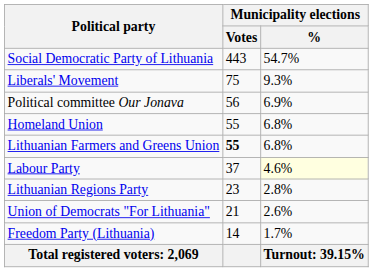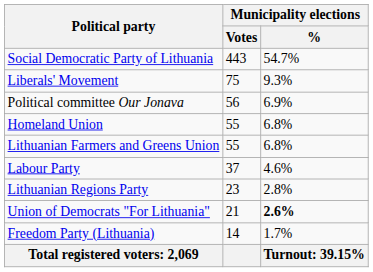(233, 146) bold -> (233, 146) normal
(278, 168) lightyellow background -> (278, 168) no background
(278, 211) normal -> (279, 211) bold
